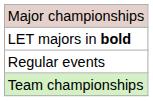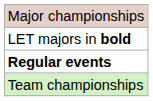(56, 62) normal -> (60, 62) bold
